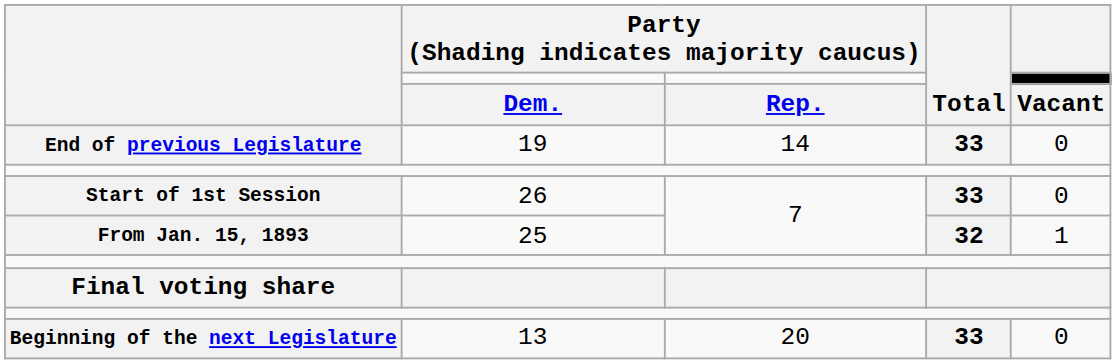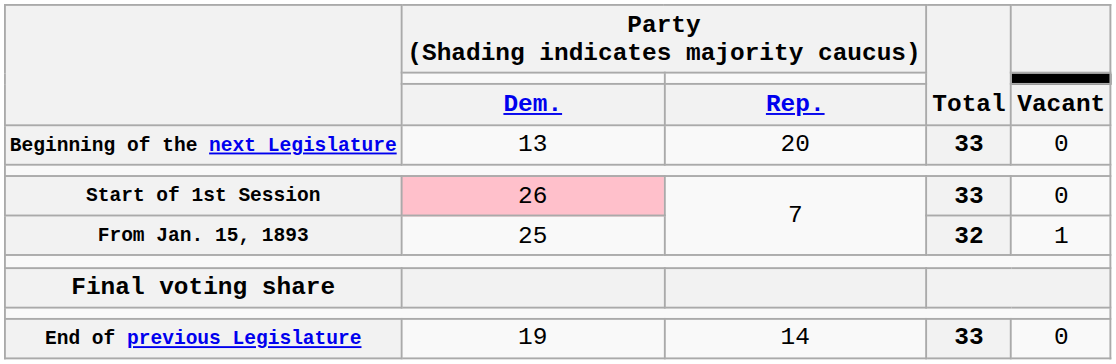rows swapped: (203, 144) <-> (203, 339)
(533, 196) no background -> (533, 196) pink background
